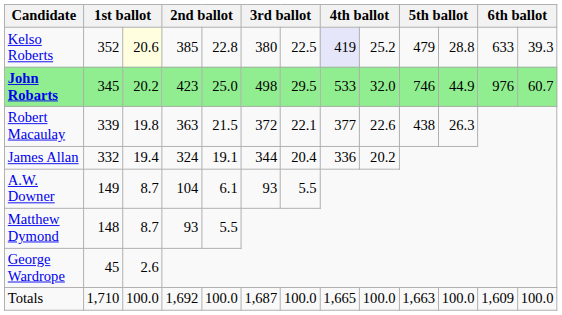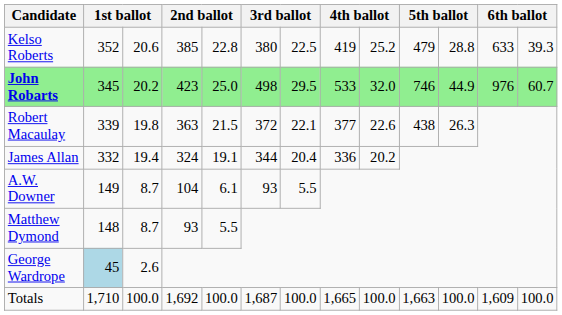(146, 47) lightyellow background -> (146, 47) no background
(345, 47) lavender background -> (345, 47) no background
(112, 267) no background -> (112, 267) lightblue background
